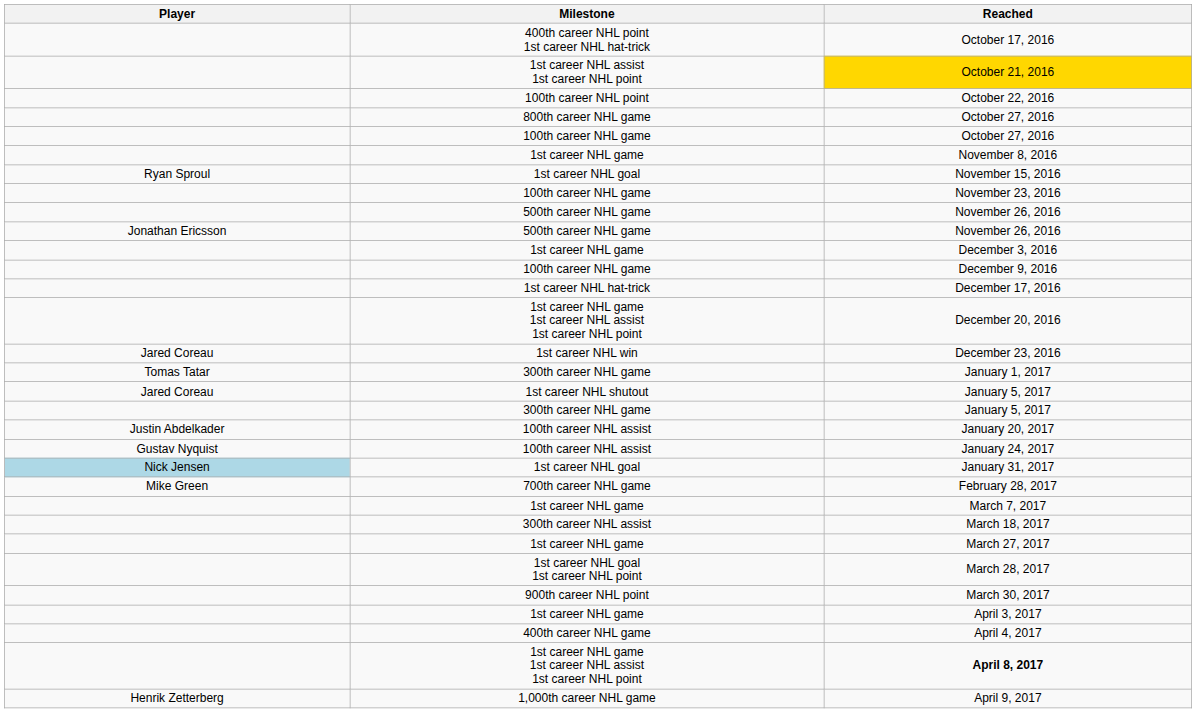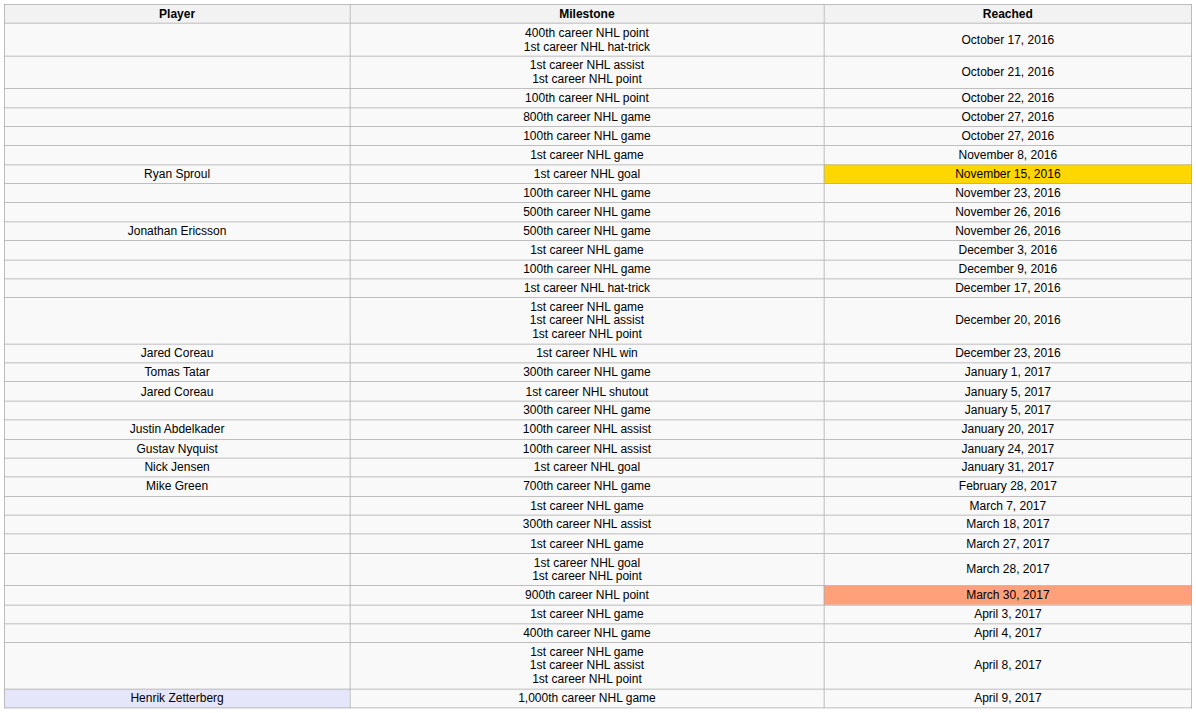(1008, 72) gold background -> (1008, 72) no background
(1008, 174) no background -> (1008, 174) gold background
(177, 467) lightblue background -> (177, 467) no background
(1008, 595) no background -> (1008, 595) lightsalmon background
(1008, 665) bold -> (1008, 665) normal
(177, 698) no background -> (177, 698) lavender background
